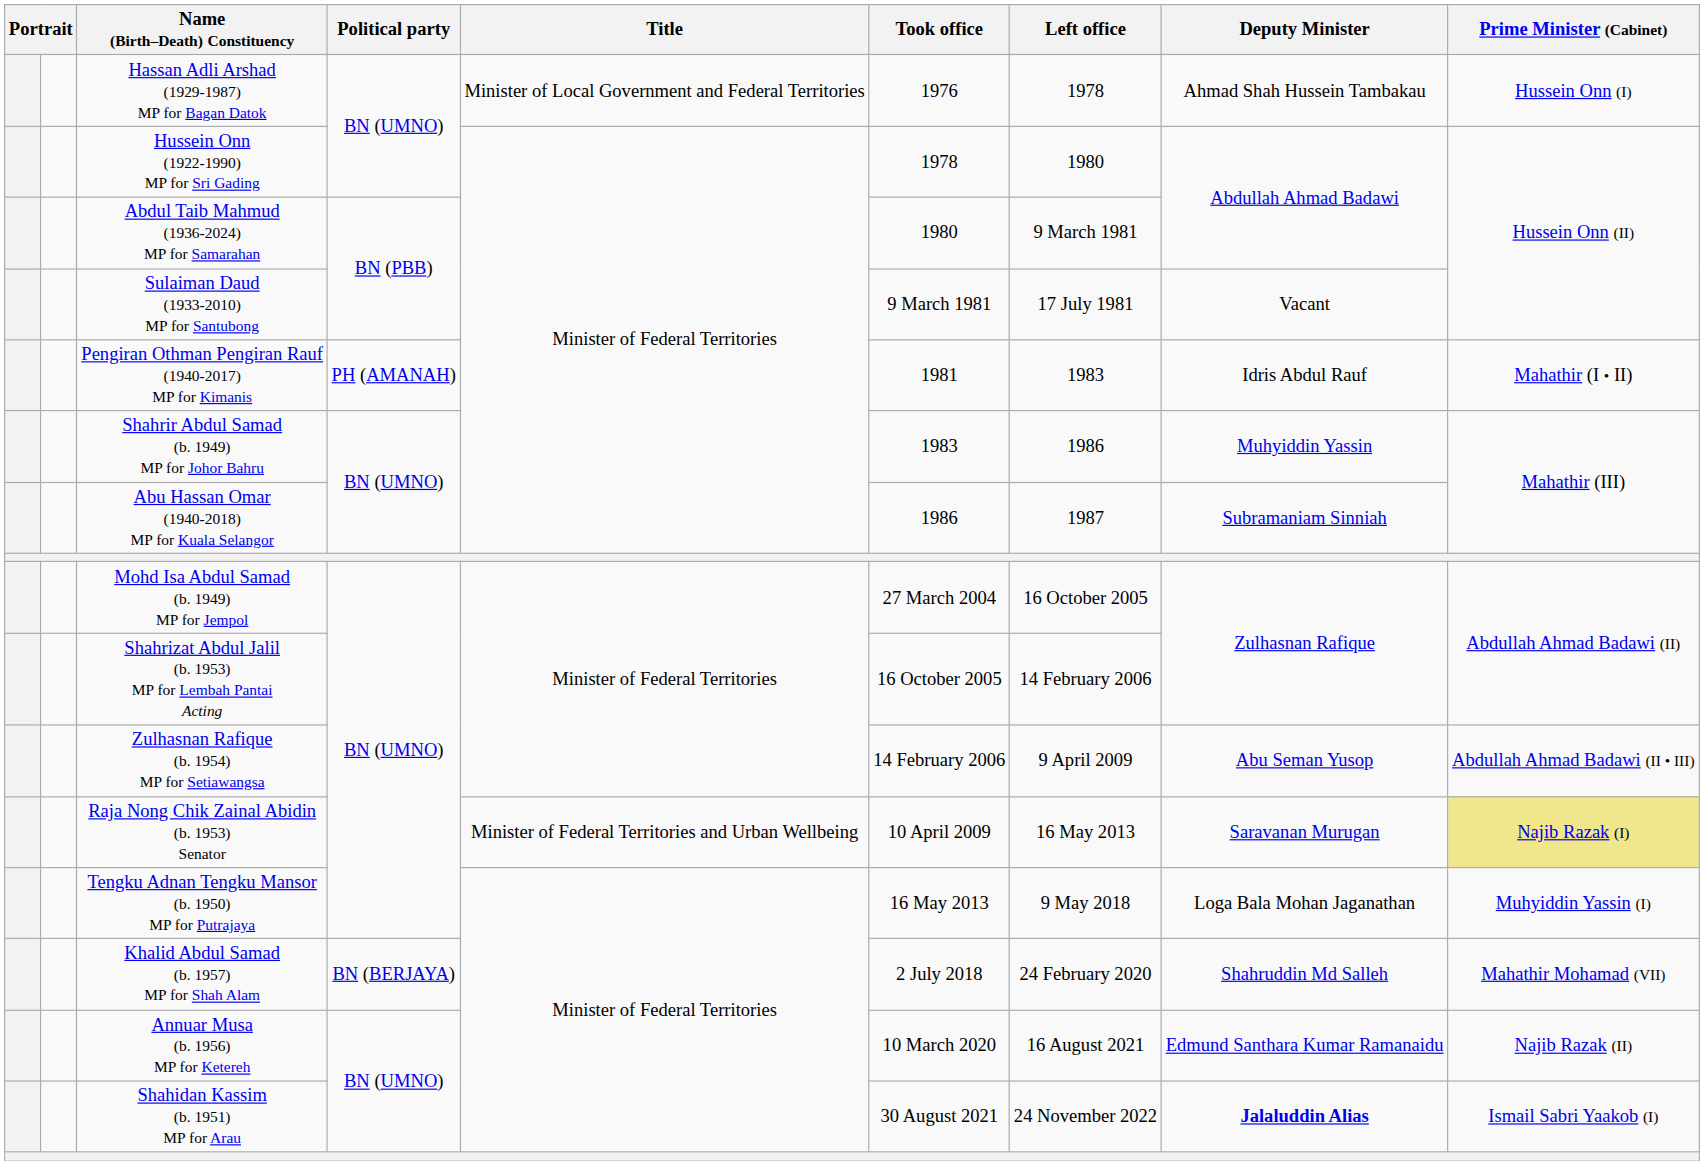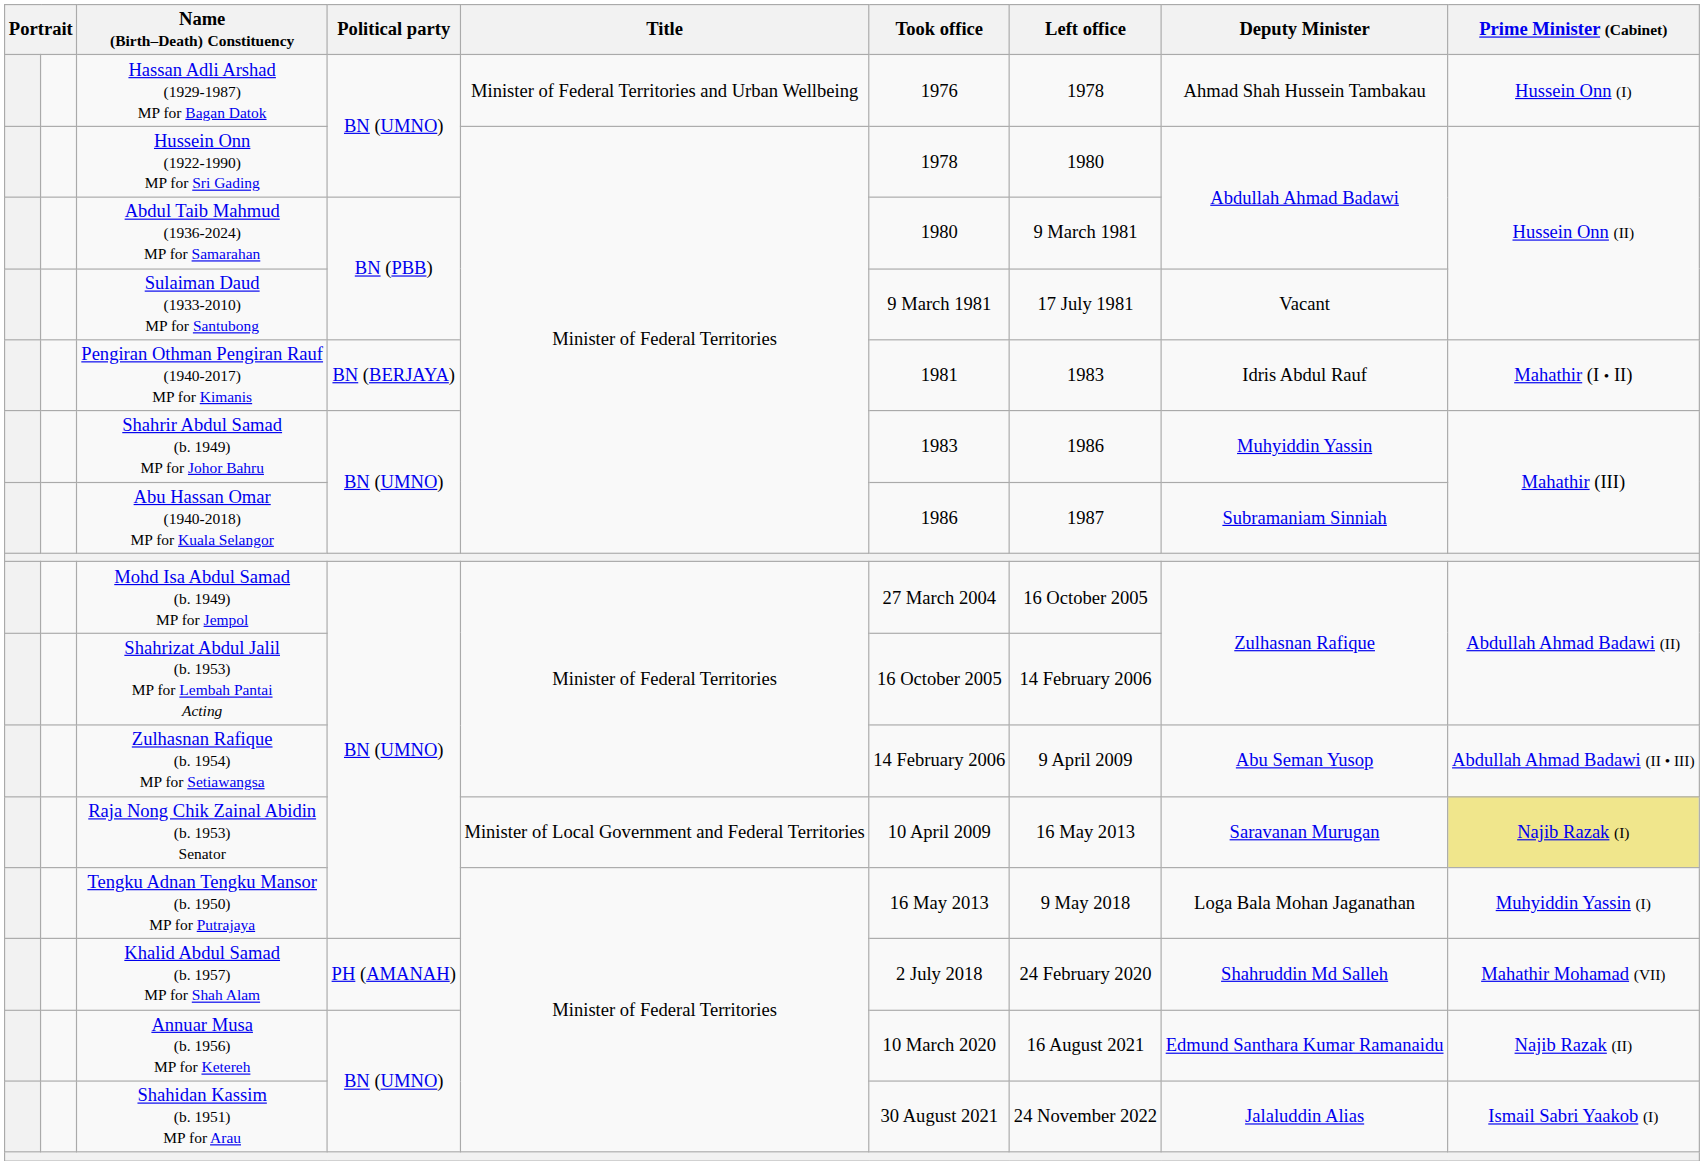(665, 90) Minister of Local Government and Federal Territories -> (665, 90) Minister of Federal Territories and Urban Wellbeing
(394, 375) PH (AMANAH) -> (394, 375) BN (BERJAYA)
(665, 831) Minister of Federal Territories and Urban Wellbeing -> (665, 831) Minister of Local Government and Federal Territories
(394, 974) BN (BERJAYA) -> (394, 974) PH (AMANAH)
(1305, 1116) bold -> (1305, 1116) normal
